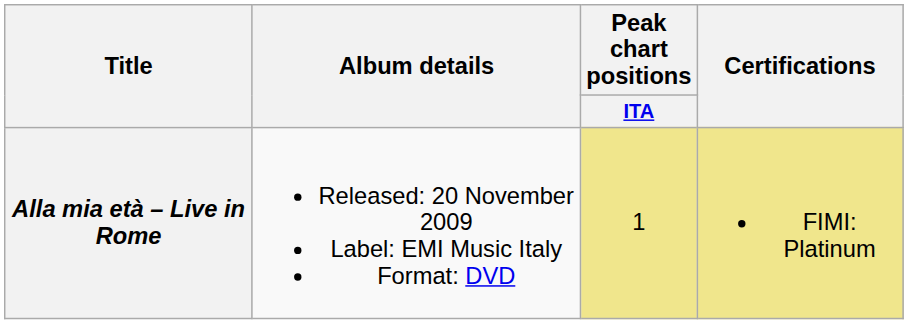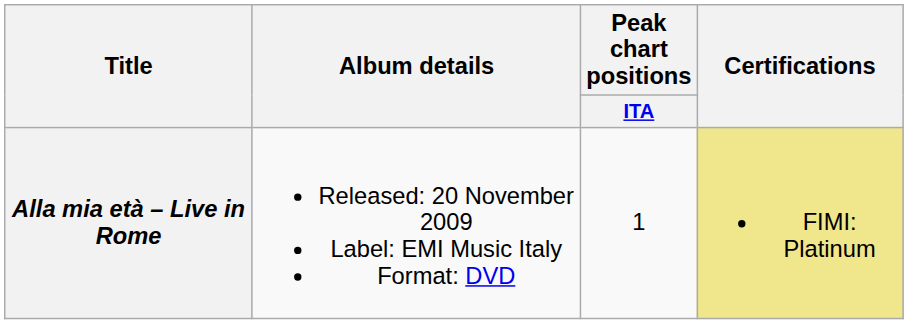(639, 222) khaki background -> (639, 222) no background
